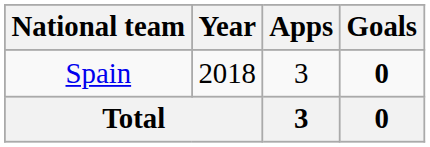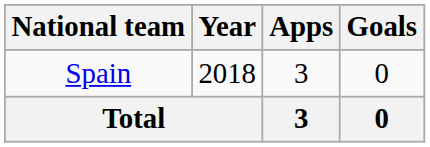(382, 73) bold -> (382, 73) normal
